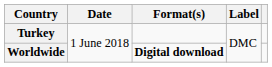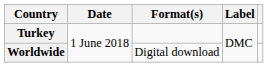(179, 52) bold -> (177, 52) normal
